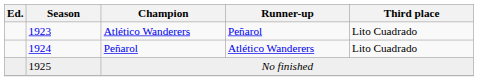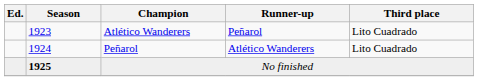(40, 66) normal -> (40, 66) bold
